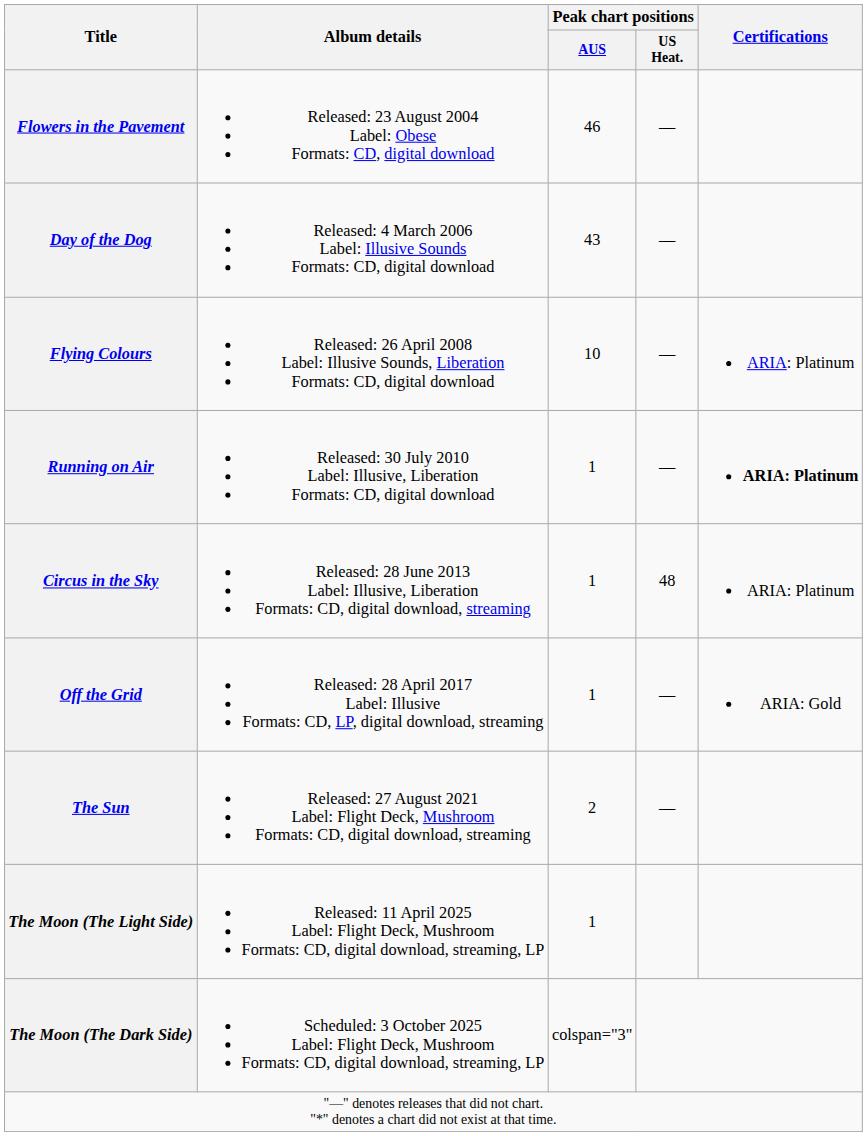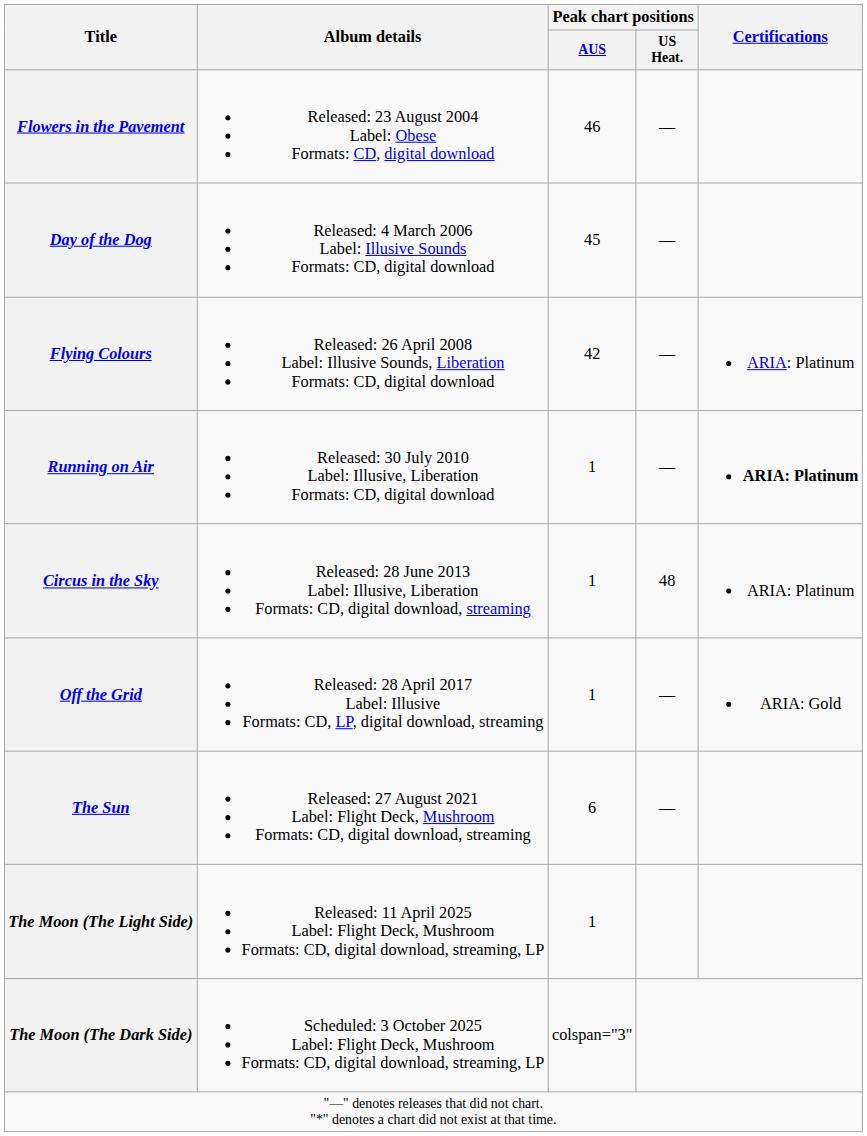(592, 239) 43 -> (592, 239) 45
(592, 353) 10 -> (592, 353) 42
(592, 808) 2 -> (592, 808) 6
